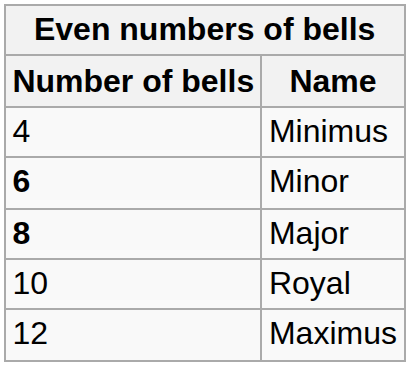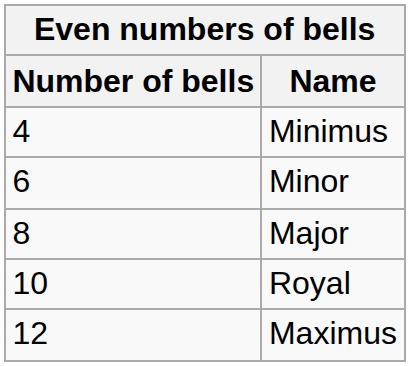(21, 182) bold -> (21, 182) normal
(21, 232) bold -> (21, 232) normal
